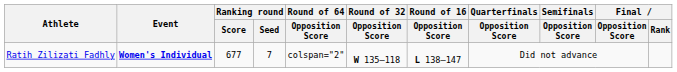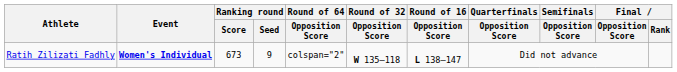(234, 56) 677 -> (234, 56) 673
(269, 56) 7 -> (269, 56) 9
